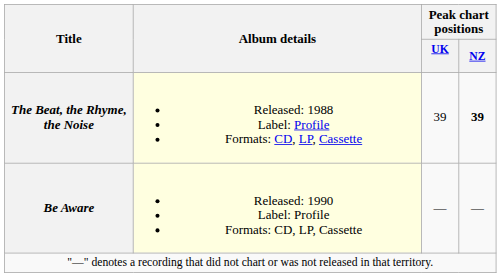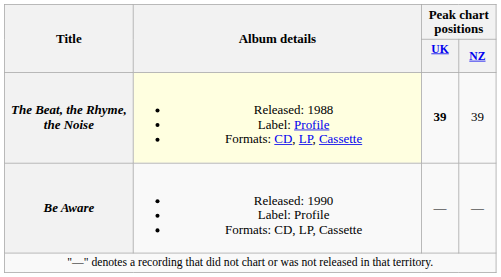(440, 117) normal -> (440, 117) bold
(477, 117) bold -> (477, 117) normal
(277, 215) lightyellow background -> (277, 215) no background
